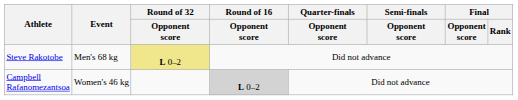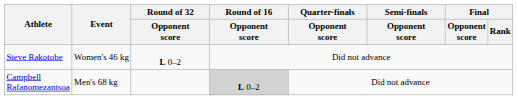(96, 57) Men's 68 kg -> (101, 57) Women's 46 kg
(170, 62) khaki background -> (170, 62) no background
(101, 82) Women's 46 kg -> (96, 82) Men's 68 kg
